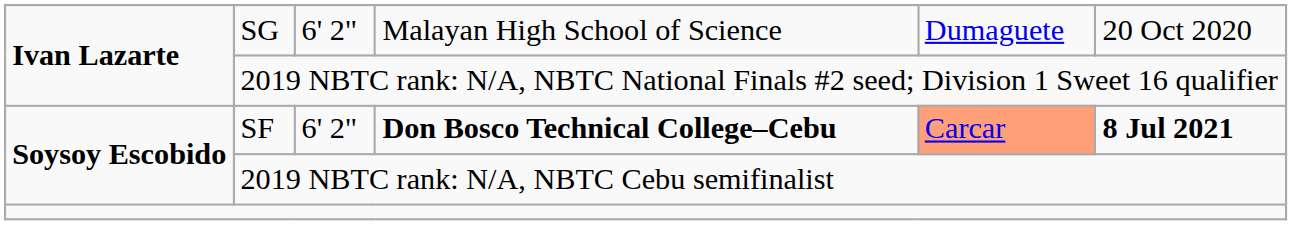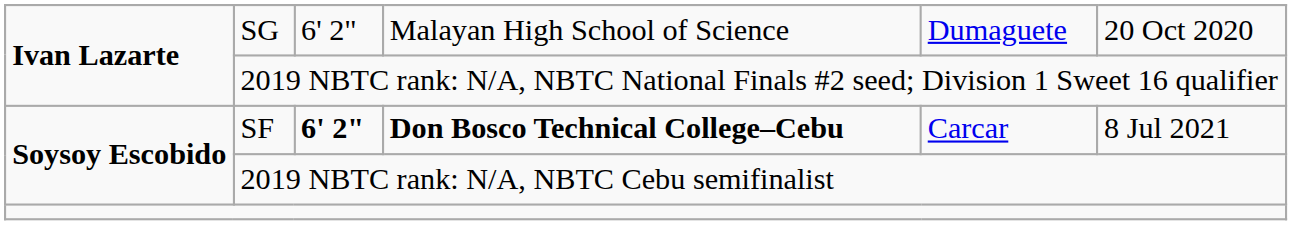(329, 129) normal -> (333, 129) bold
(965, 129) lightsalmon background -> (968, 129) no background
(1168, 129) bold -> (1167, 129) normal
